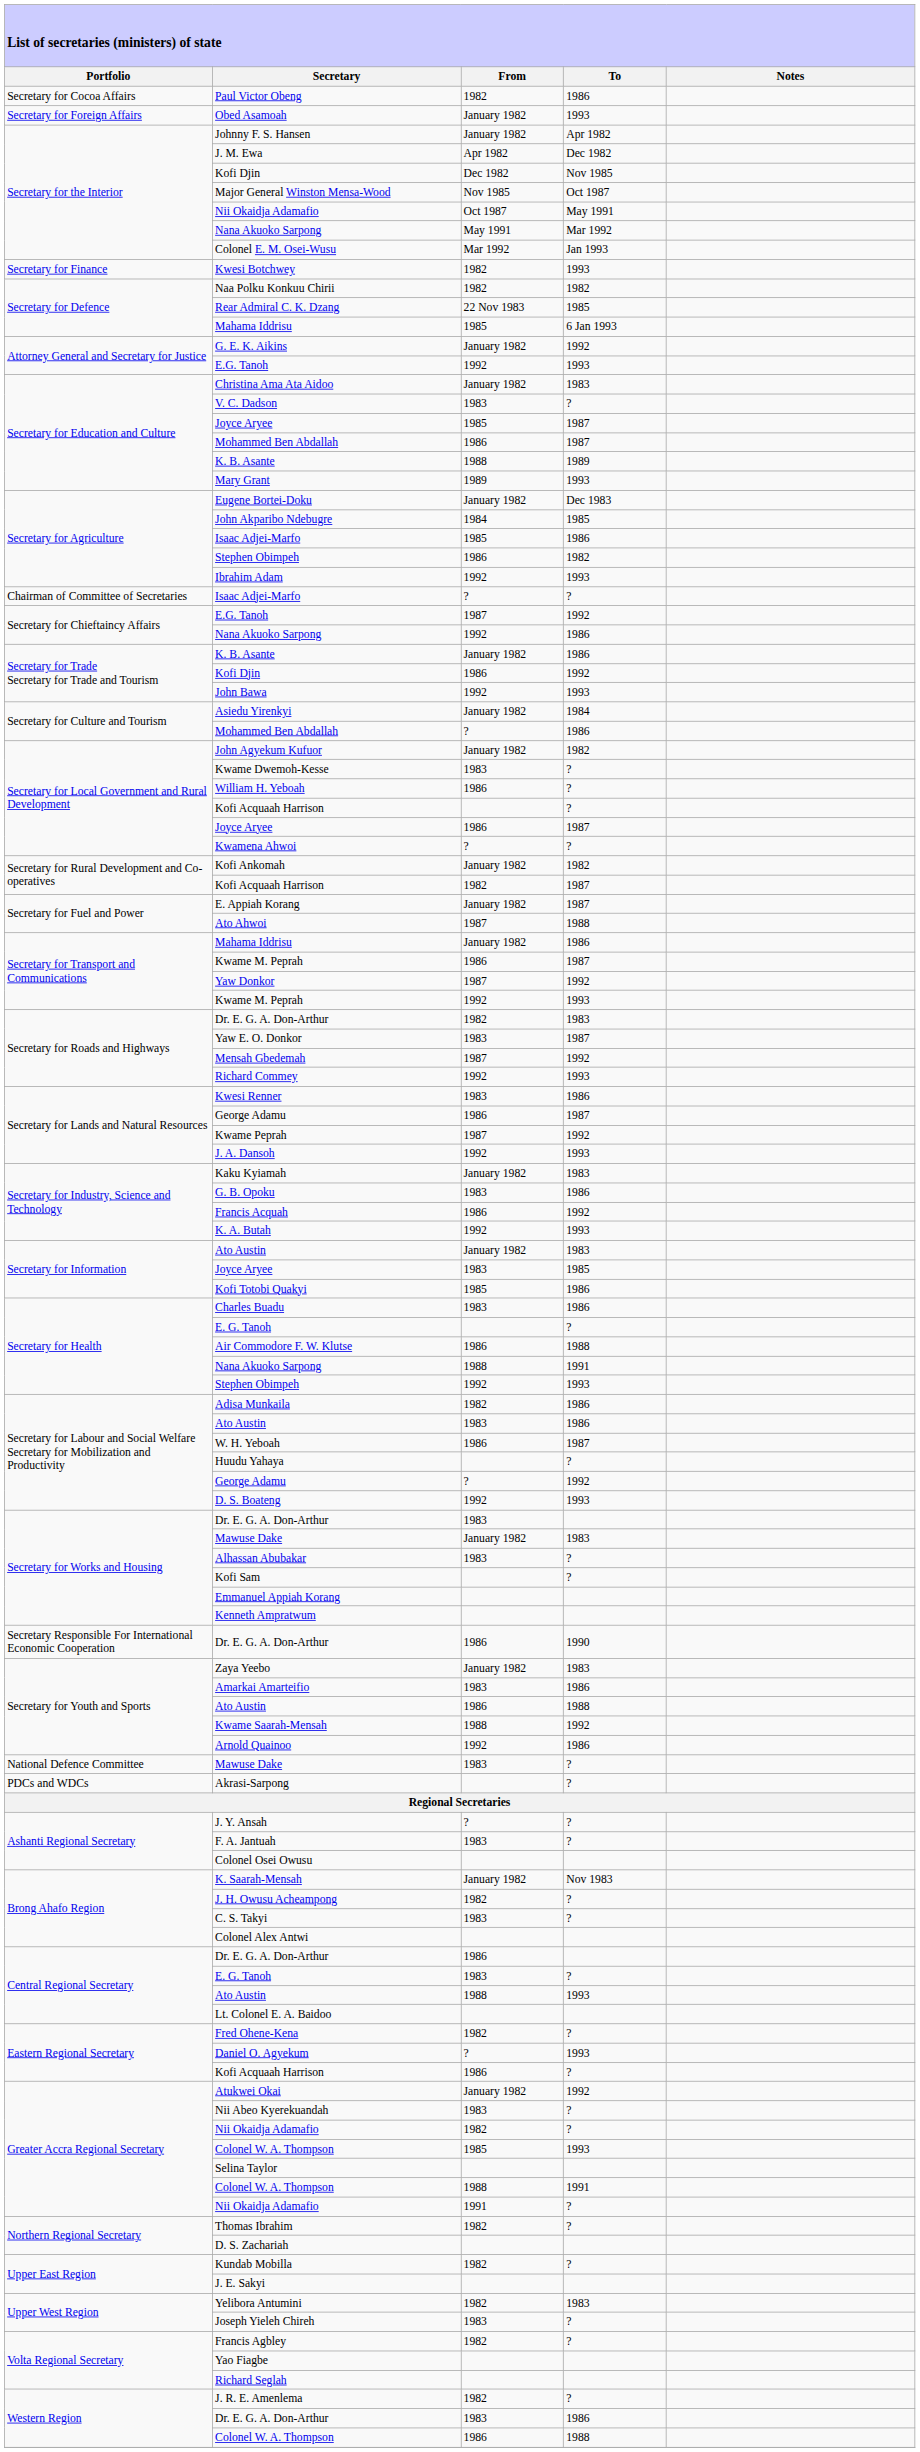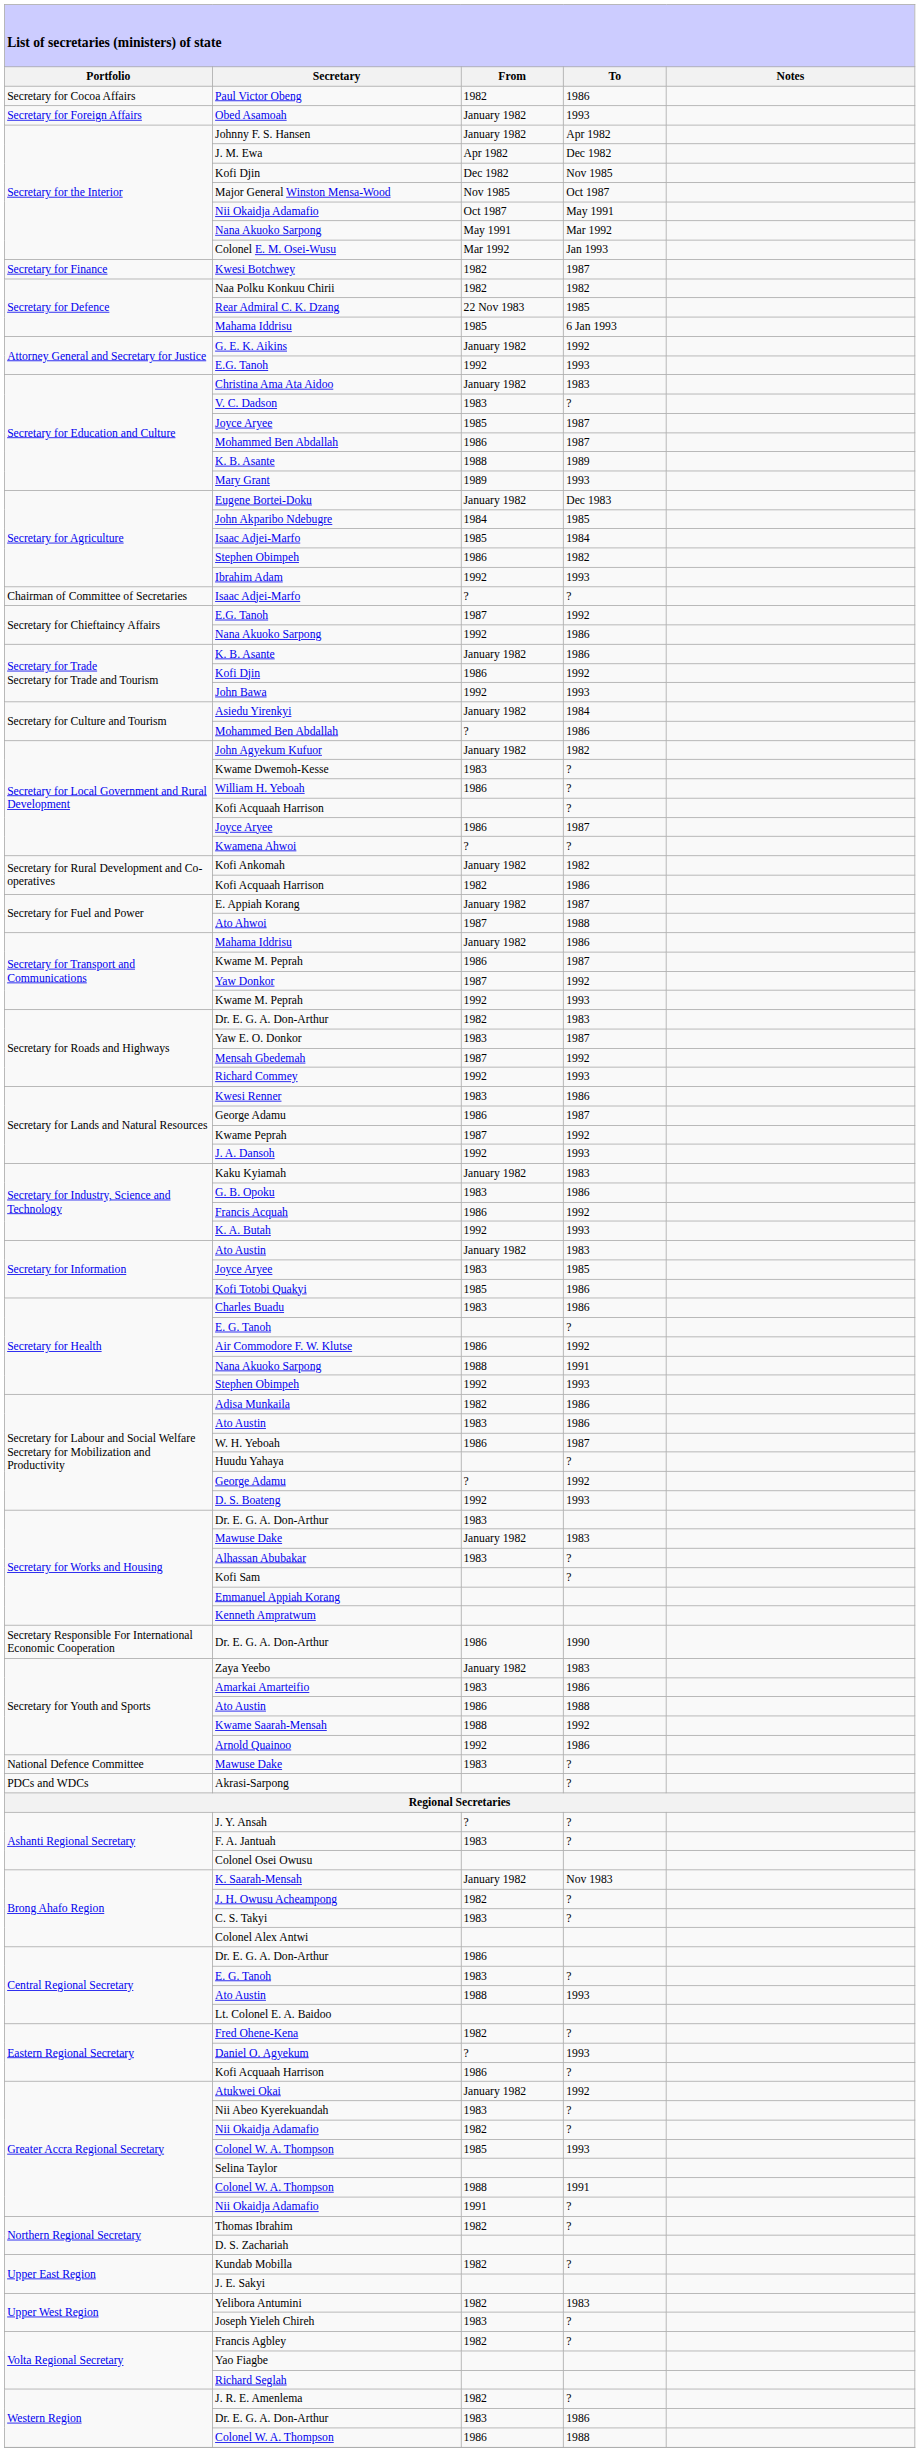(578, 269) 1993 -> (578, 269) 1987
(578, 538) 1986 -> (578, 538) 1984
(578, 885) 1987 -> (578, 885) 1986
(578, 1346) 1988 -> (578, 1346) 1992
